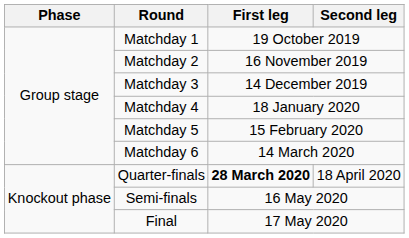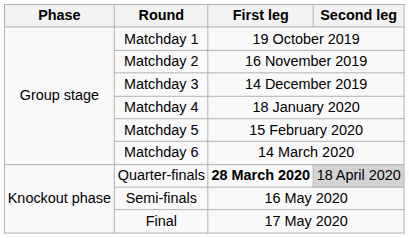(359, 175) no background -> (359, 175) lightgrey background
